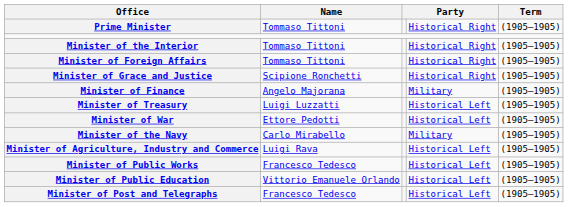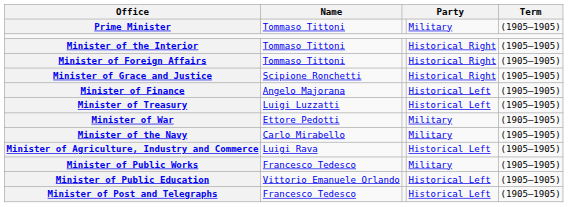(452, 27) Historical Right -> (430, 27) Military
(430, 90) Military -> (450, 90) Historical Left
(450, 120) Historical Left -> (430, 120) Military
(450, 164) Historical Left -> (430, 164) Military
